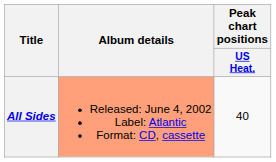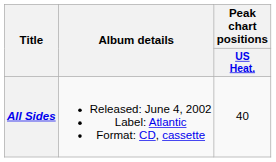(136, 123) lightsalmon background -> (136, 123) no background
